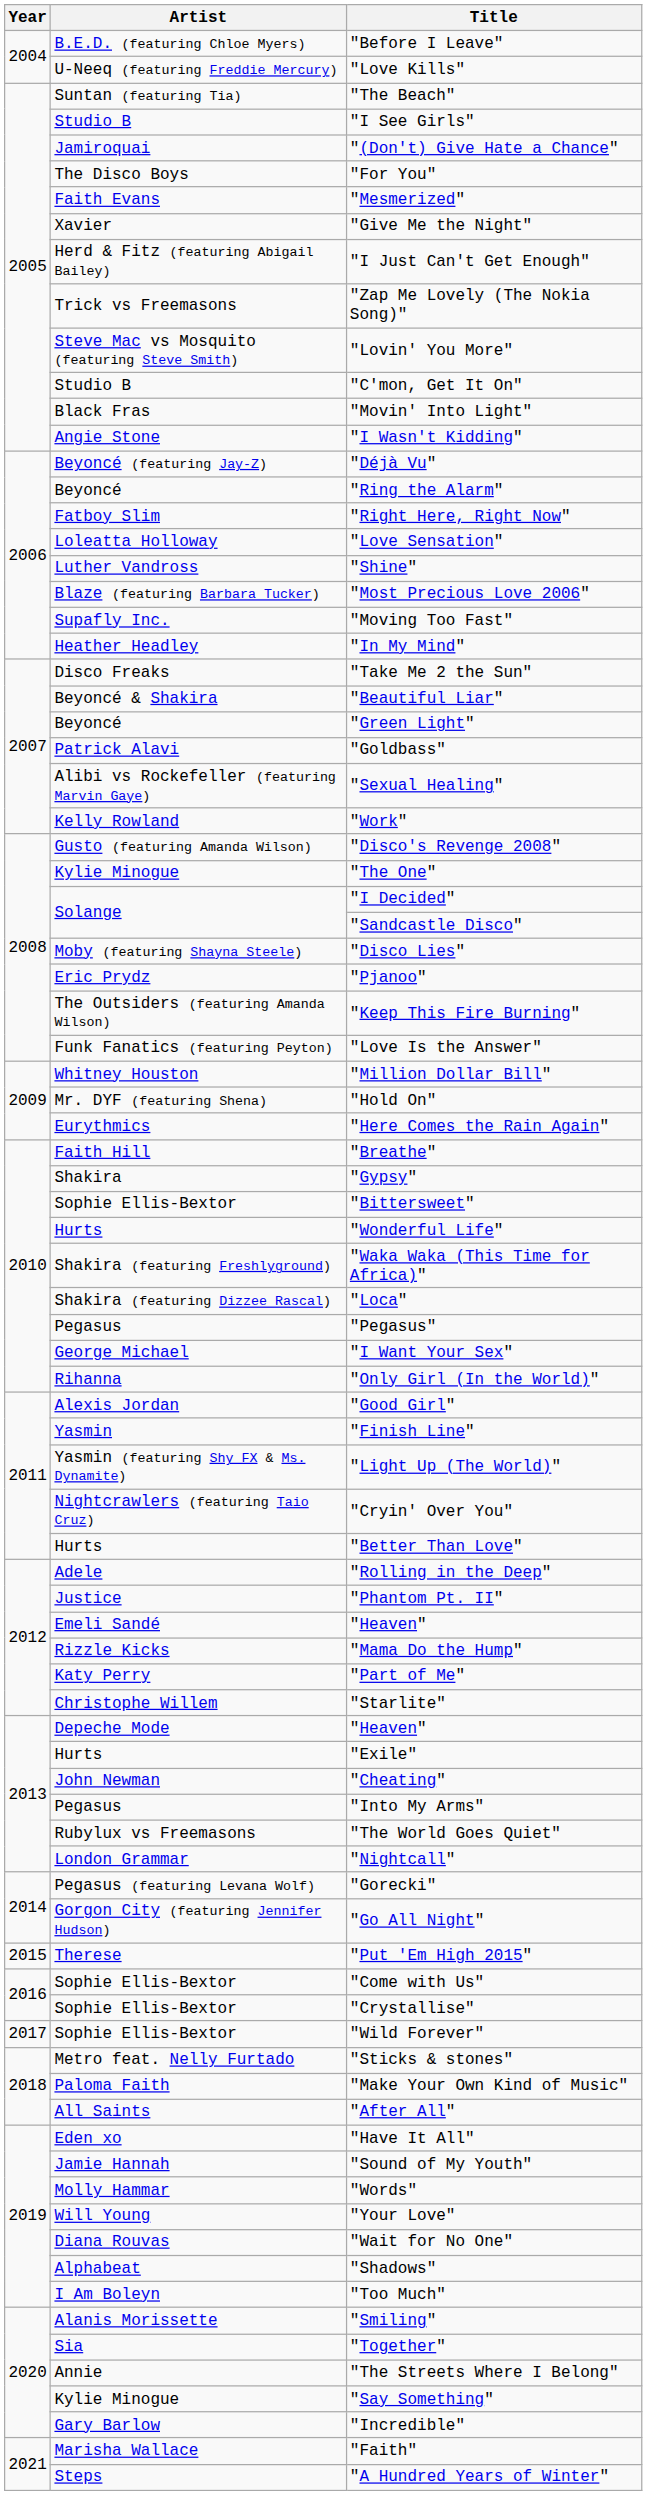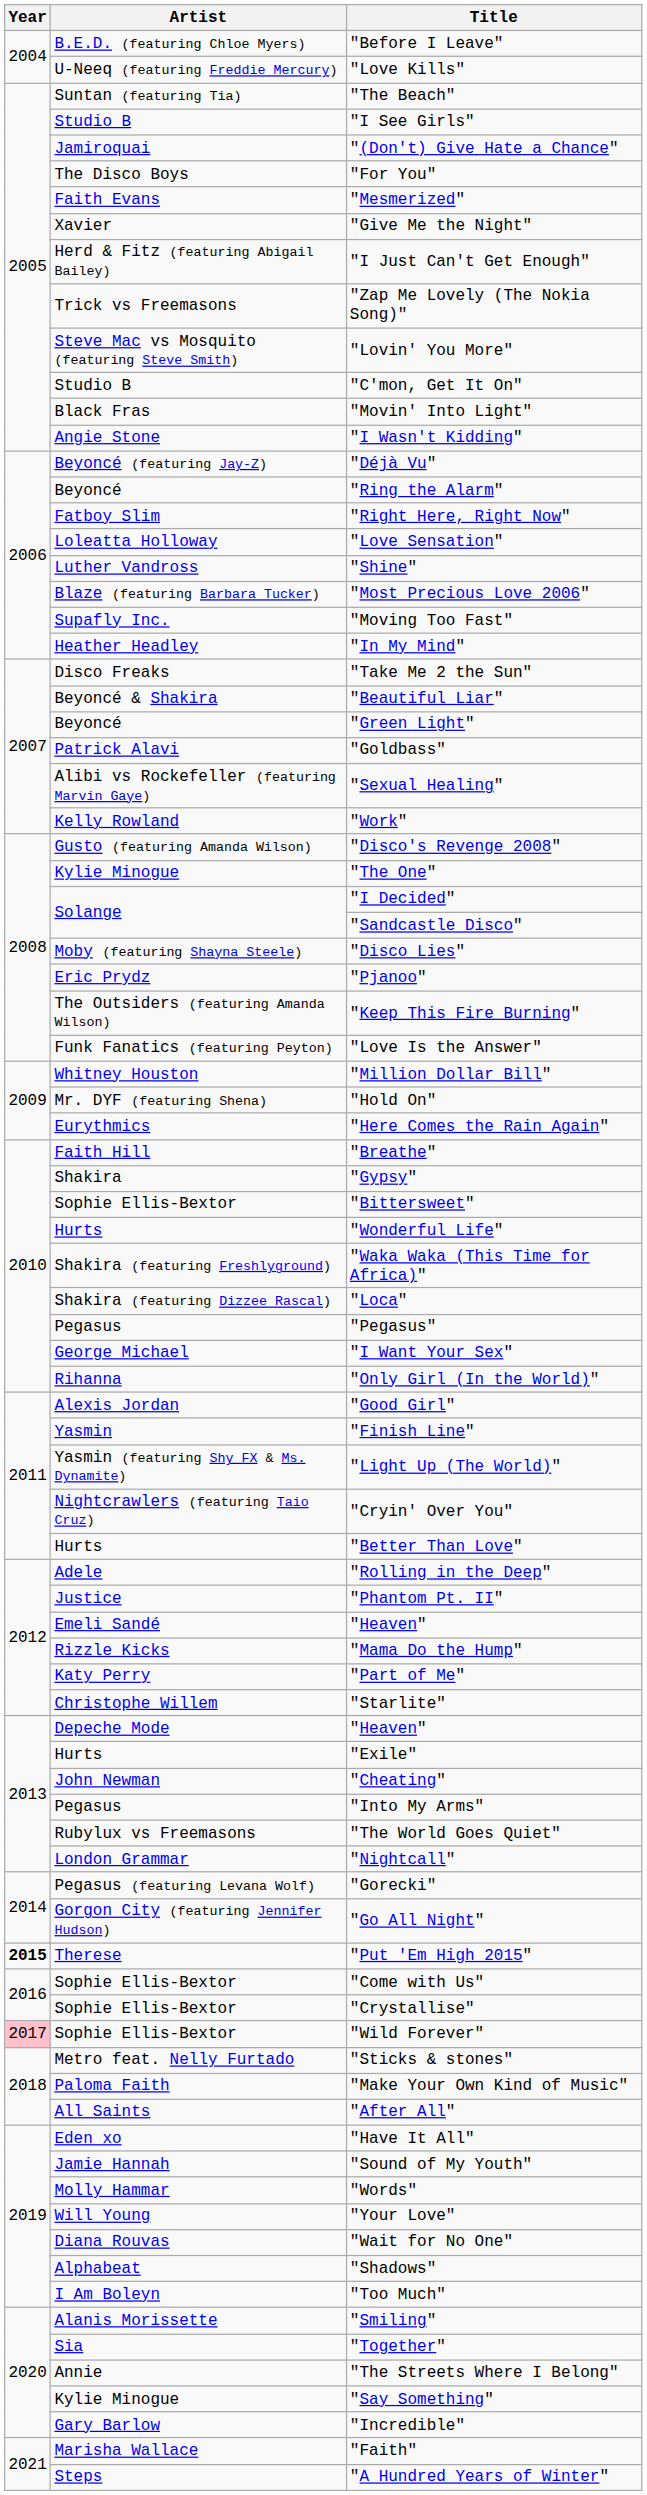(28, 1956) normal -> (28, 1956) bold
(28, 2034) no background -> (28, 2034) pink background
